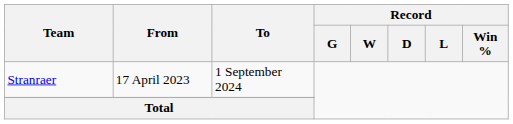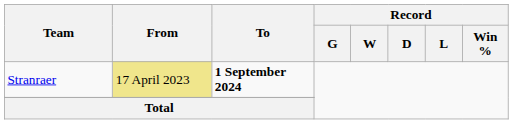(153, 79) no background -> (153, 79) khaki background
(248, 79) normal -> (250, 79) bold
